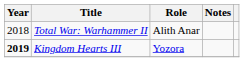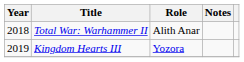(18, 48) bold -> (18, 48) normal
